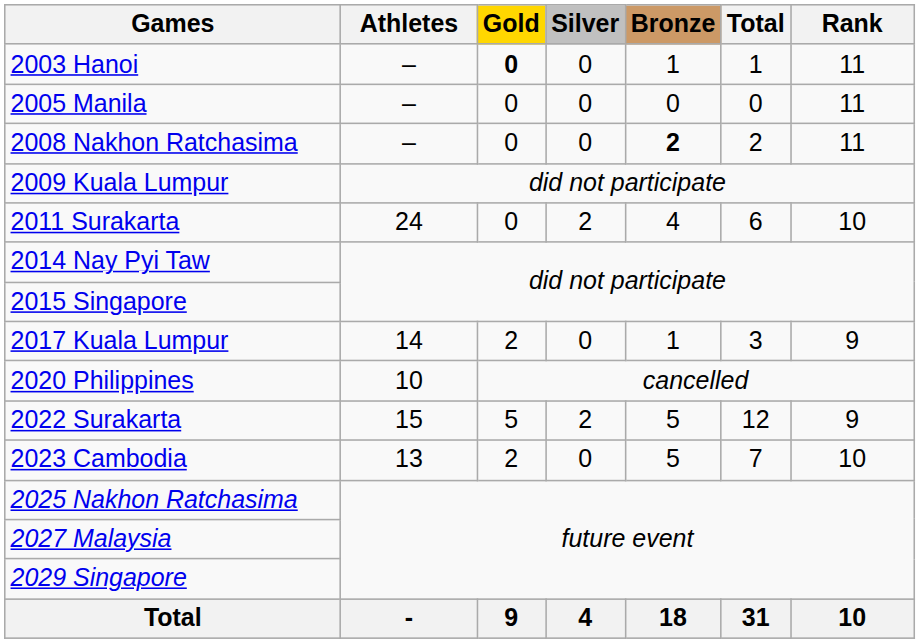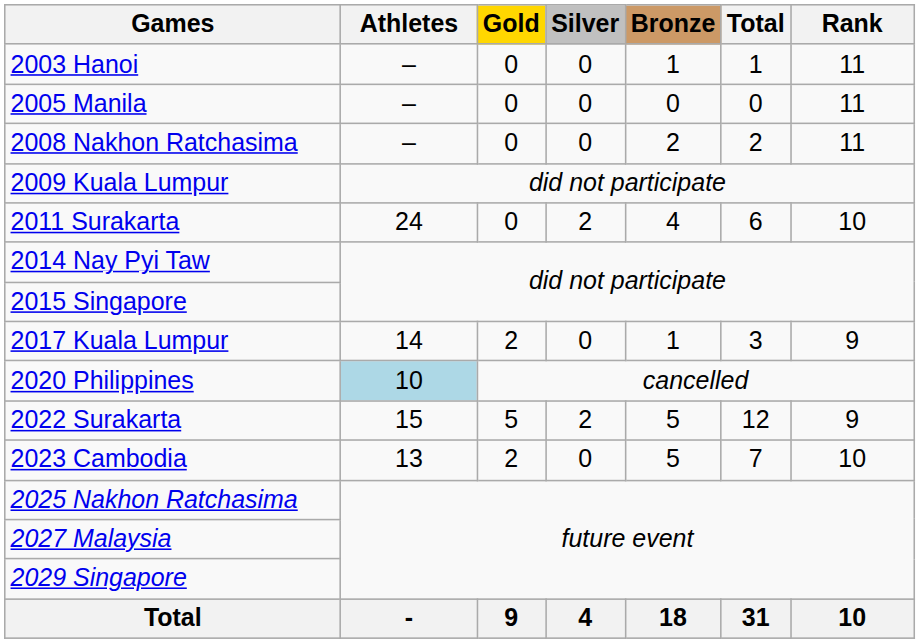(511, 63) bold -> (511, 63) normal
(673, 143) bold -> (673, 143) normal
(409, 380) no background -> (409, 380) lightblue background
